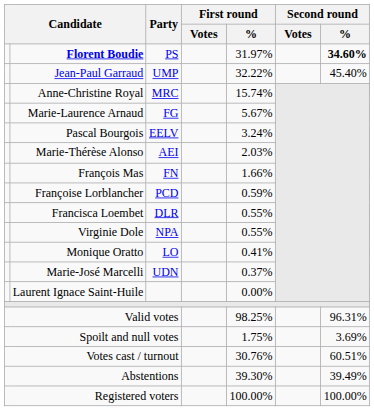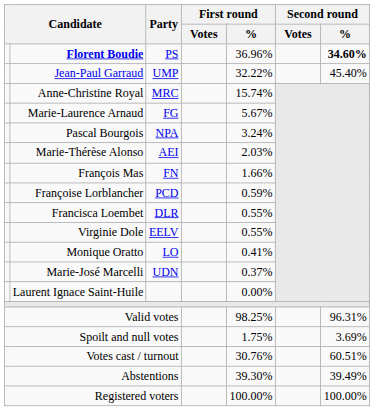(254, 54) 31.97% -> (254, 54) 36.96%
(164, 133) EELV -> (167, 133) NPA
(167, 232) NPA -> (164, 232) EELV
